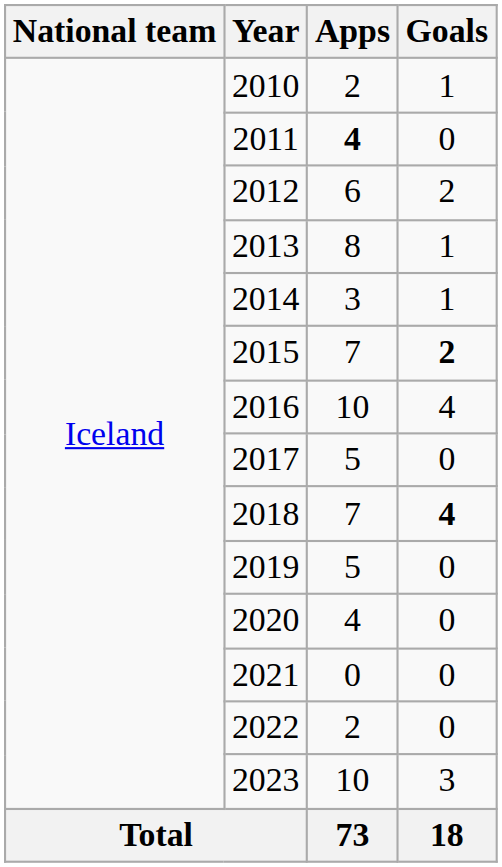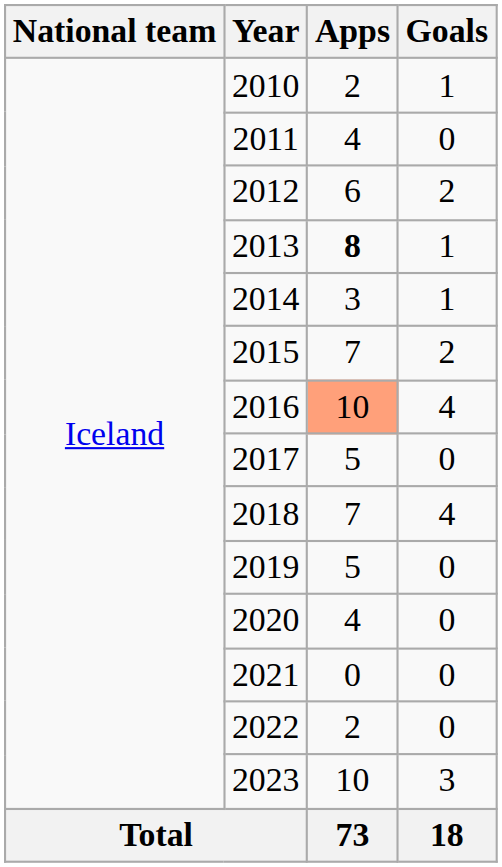(352, 138) bold -> (352, 138) normal
(352, 245) normal -> (352, 245) bold
(447, 352) bold -> (447, 352) normal
(352, 406) no background -> (352, 406) lightsalmon background
(447, 513) bold -> (447, 513) normal
